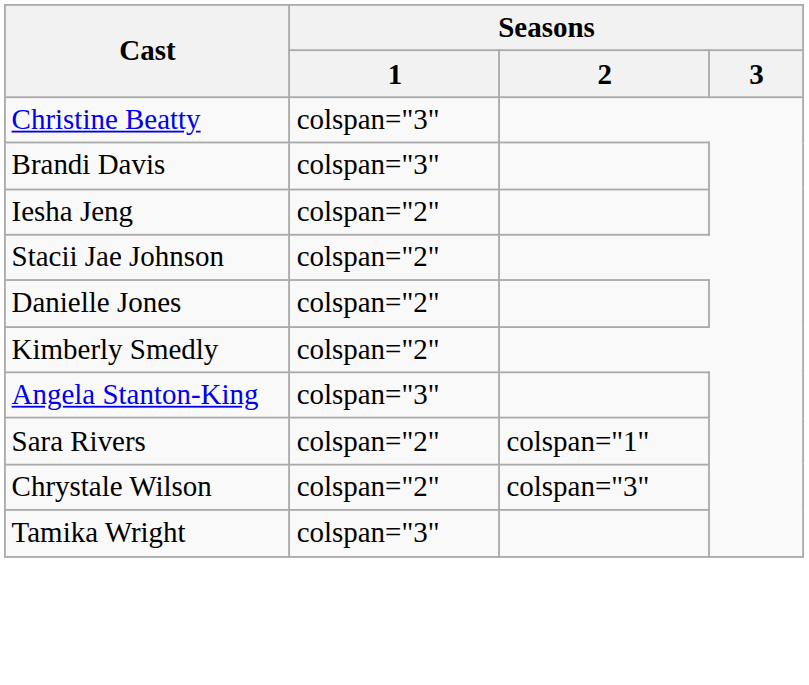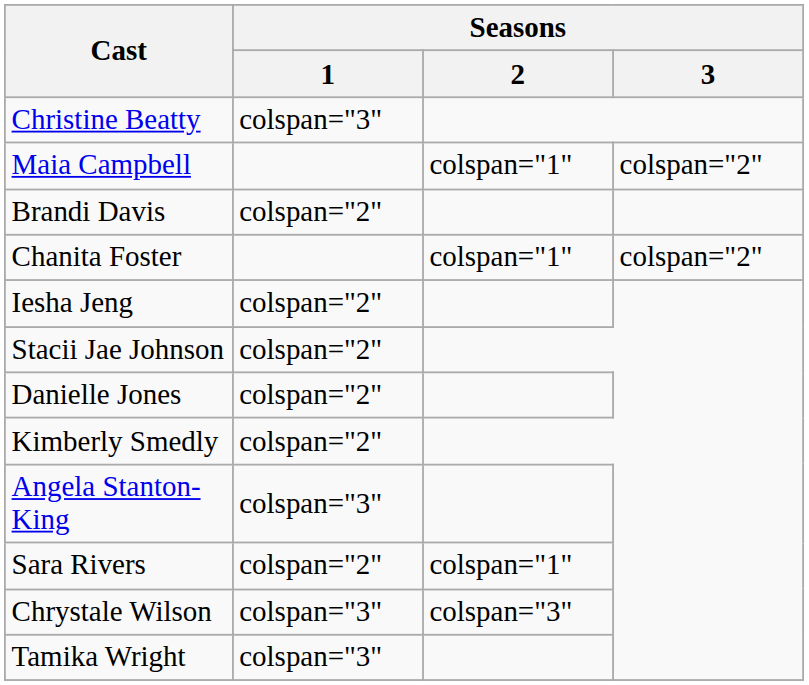+ row: (101, 165)
(368, 165) colspan="3" -> (311, 211) colspan="2"
+ row: (96, 257)
(368, 486) colspan="2" -> (311, 611) colspan="3"
